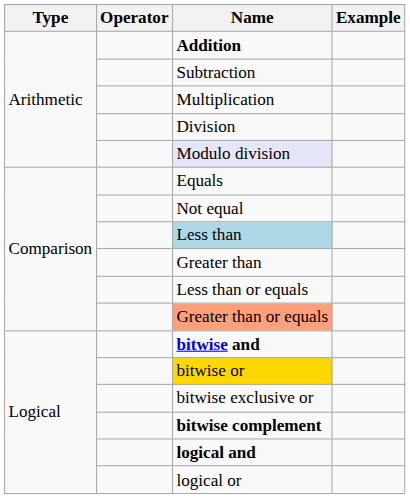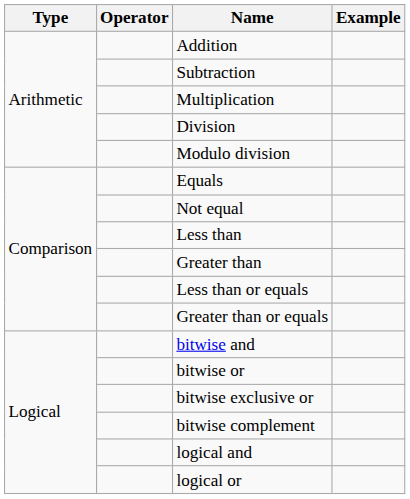(209, 45) bold -> (207, 45) normal
(233, 153) lavender background -> (233, 153) no background
(209, 235) lightblue background -> (209, 235) no background
(252, 316) lightsalmon background -> (252, 316) no background
(218, 343) bold -> (216, 343) normal
(210, 371) gold background -> (210, 371) no background
(249, 425) bold -> (246, 425) normal
(216, 452) bold -> (214, 452) normal
